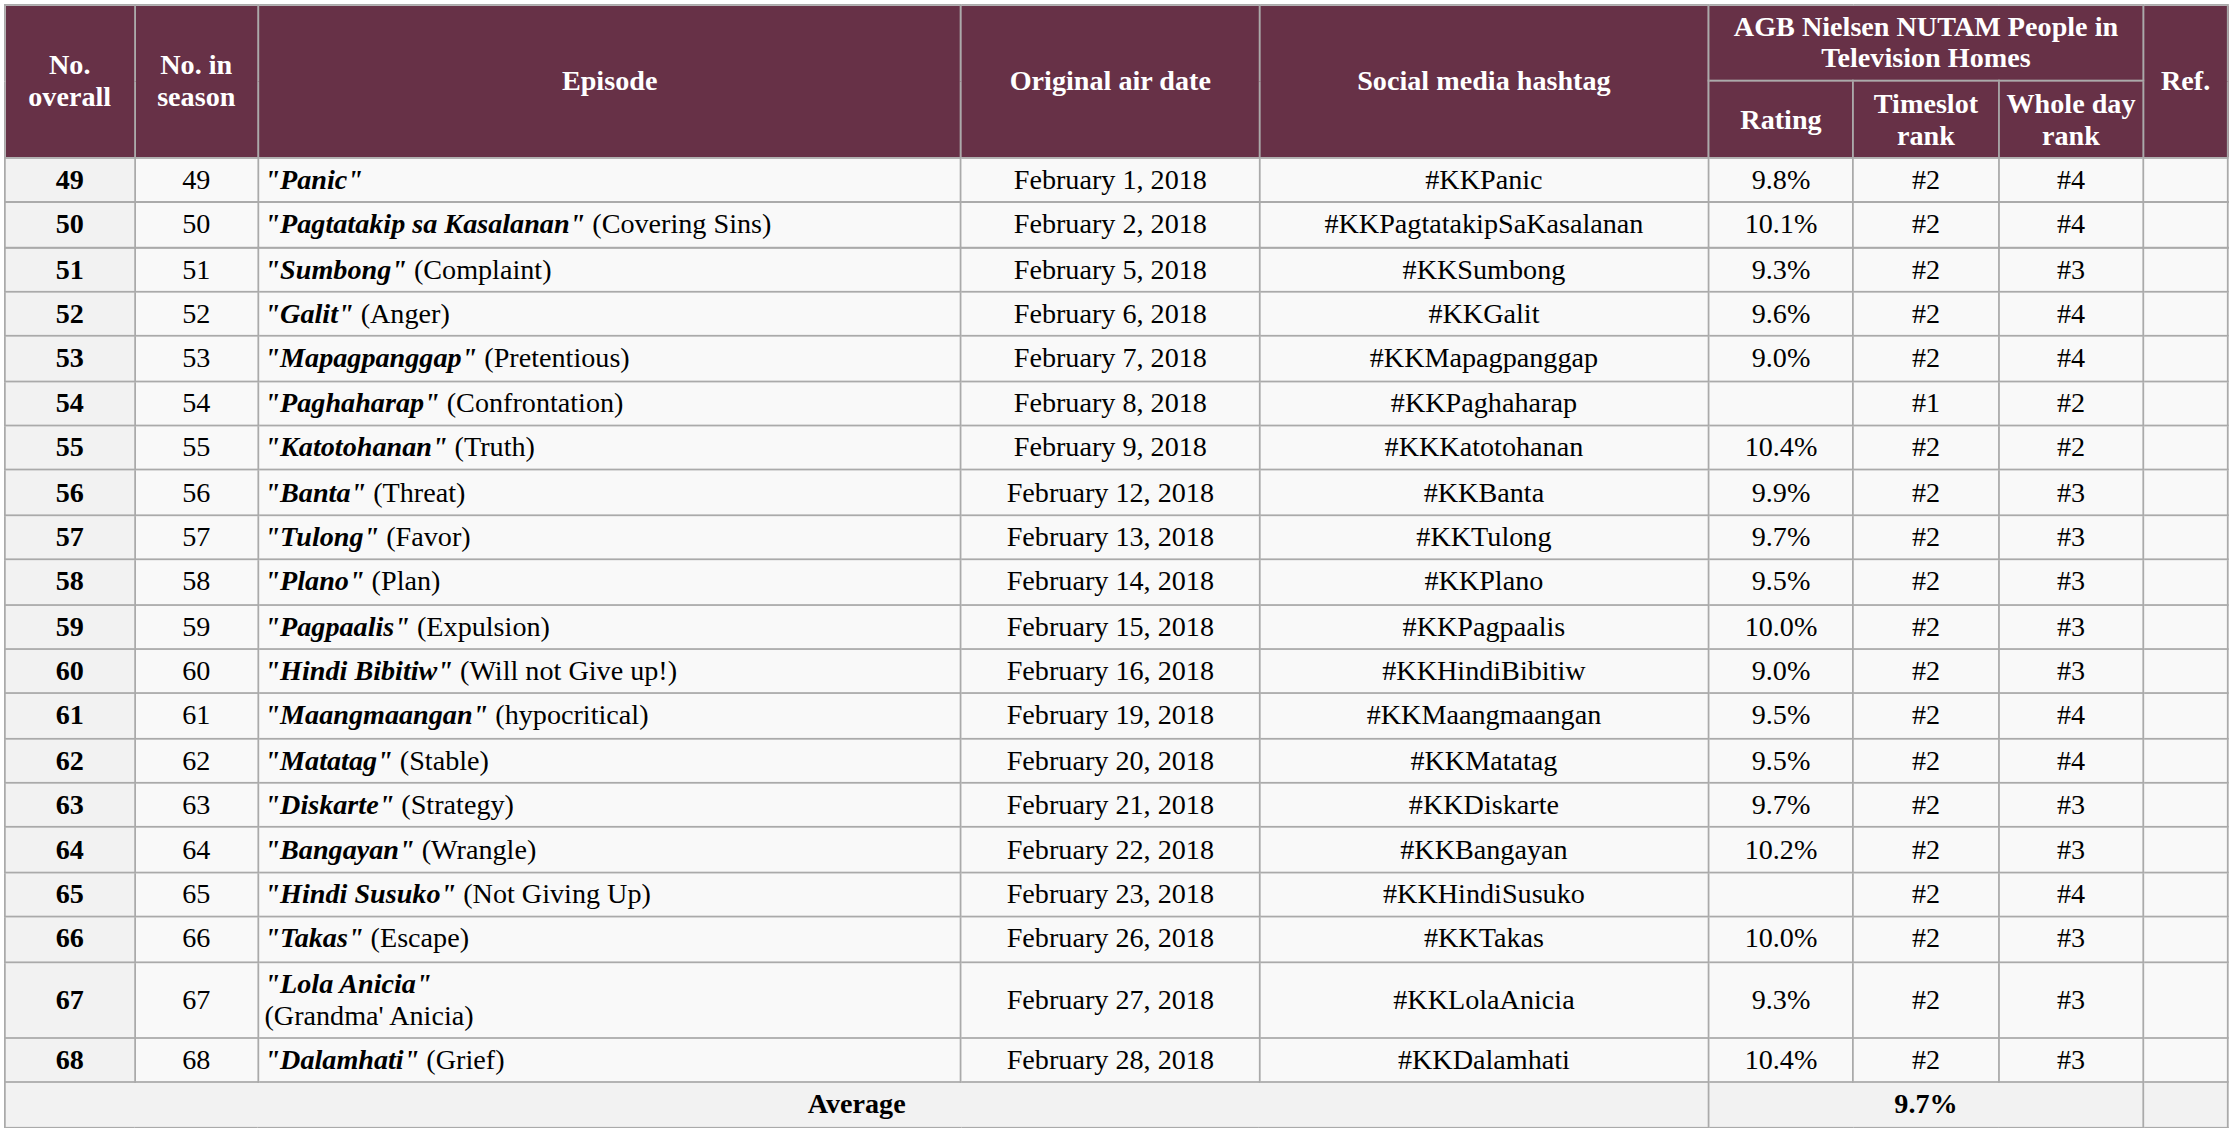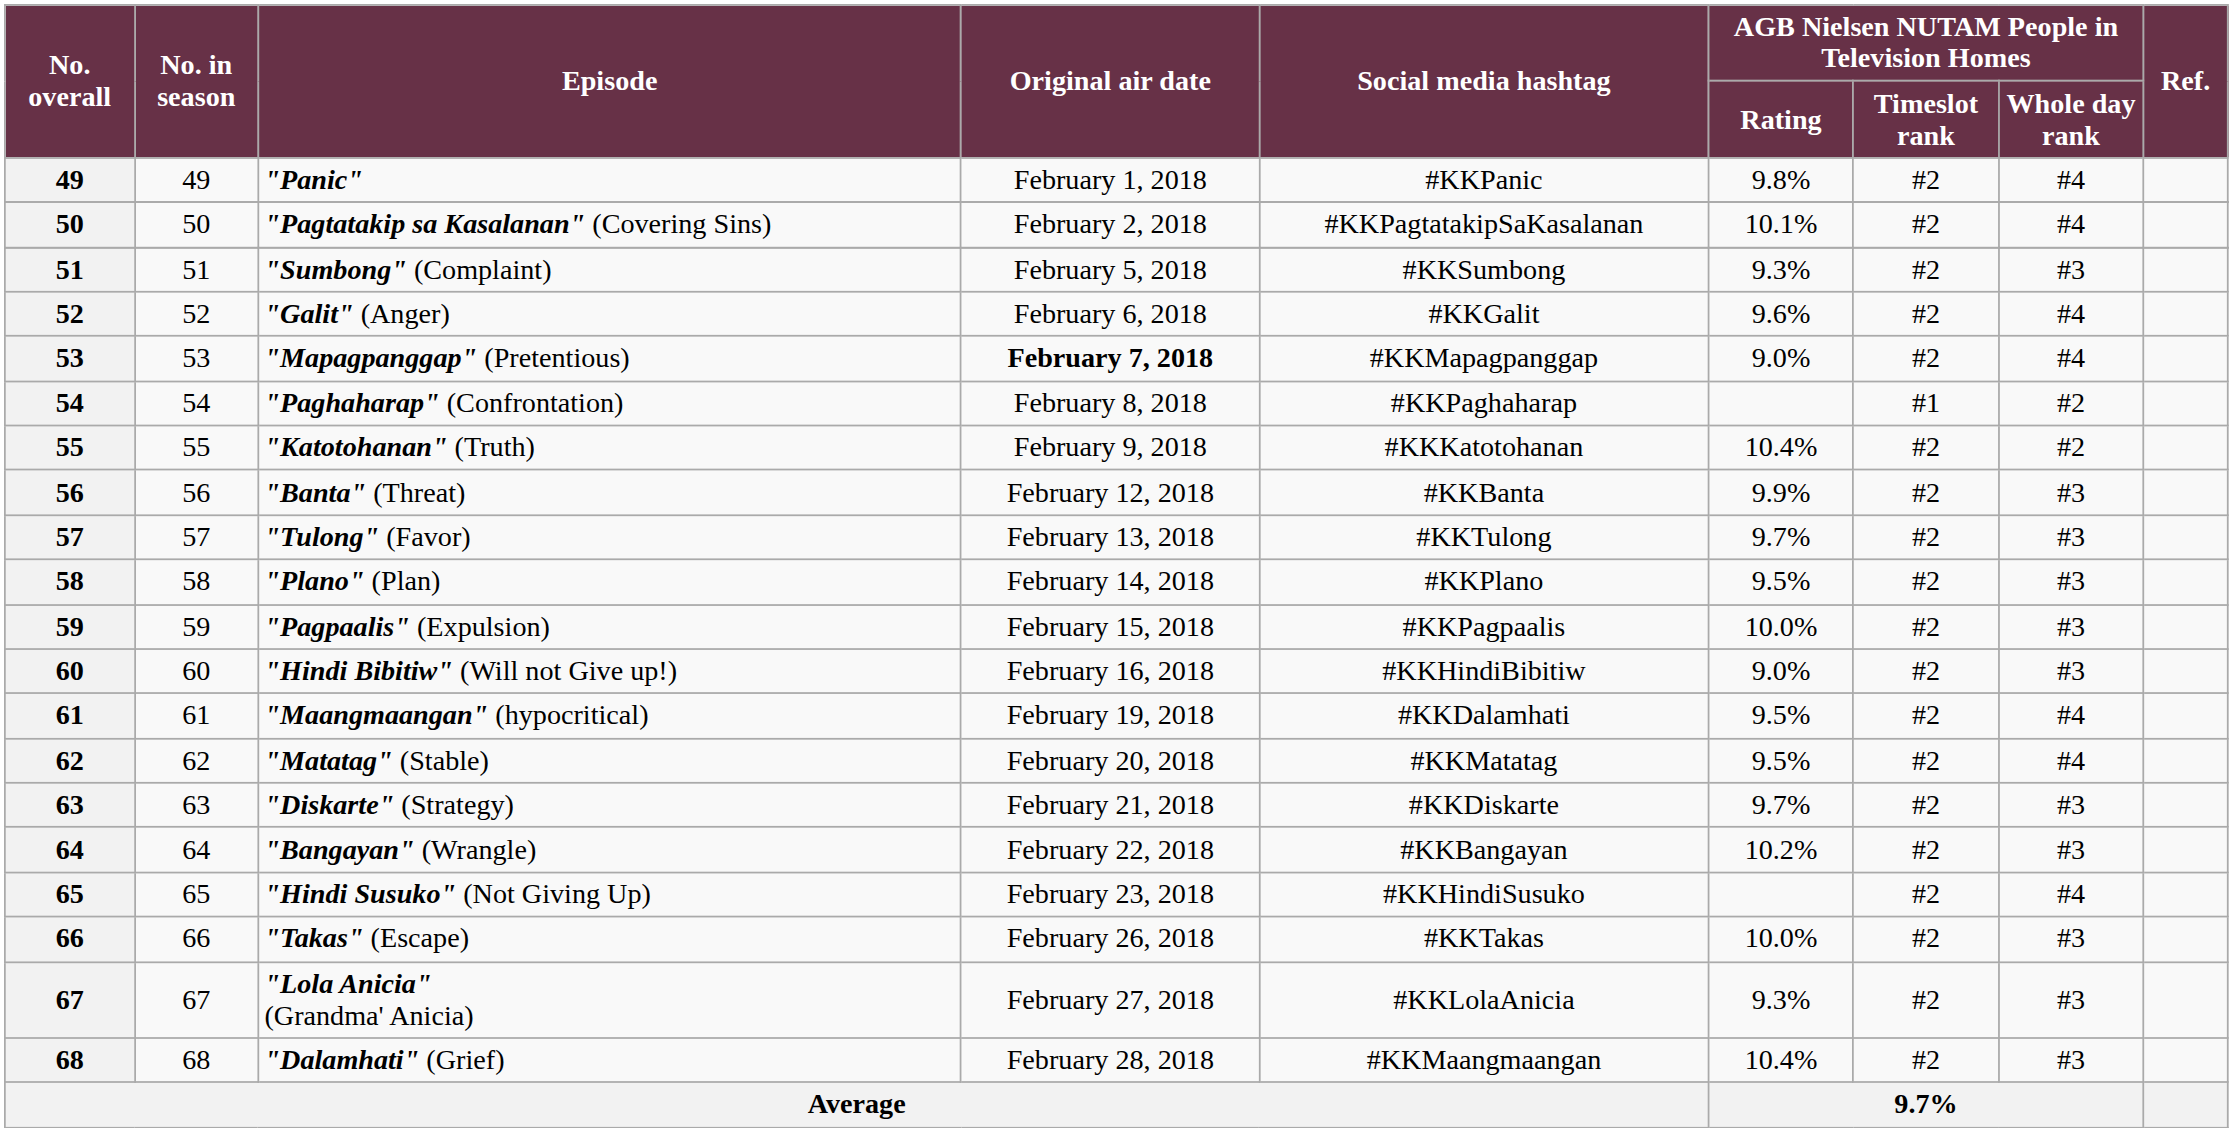(1110, 358) normal -> (1110, 358) bold
(1484, 715) #KKMaangmaangan -> (1484, 715) #KKDalamhati
(1484, 1059) #KKDalamhati -> (1484, 1059) #KKMaangmaangan
